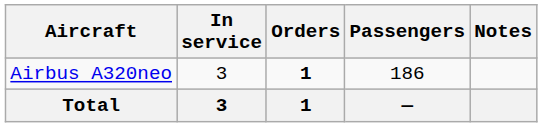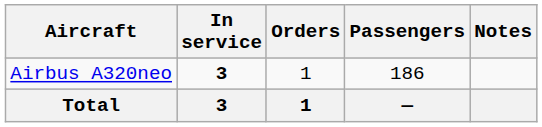(222, 74) normal -> (222, 74) bold
(306, 74) bold -> (306, 74) normal
